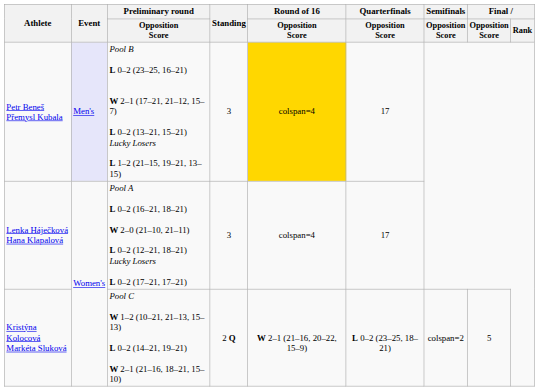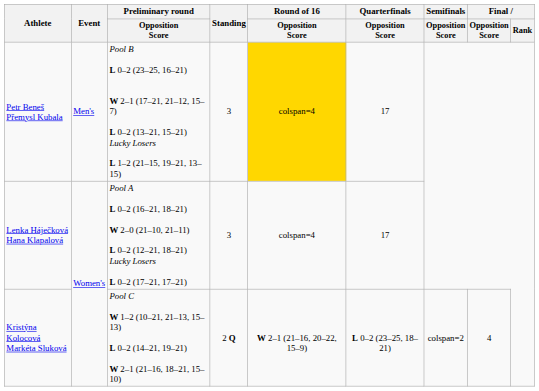(84, 112) lavender background -> (84, 112) no background
(489, 338) 5 -> (489, 338) 4
